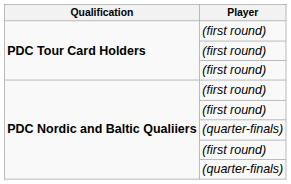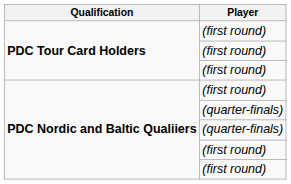(234, 110) (first round) -> (243, 110) (quarter-finals)
(243, 169) (quarter-finals) -> (234, 169) (first round)
